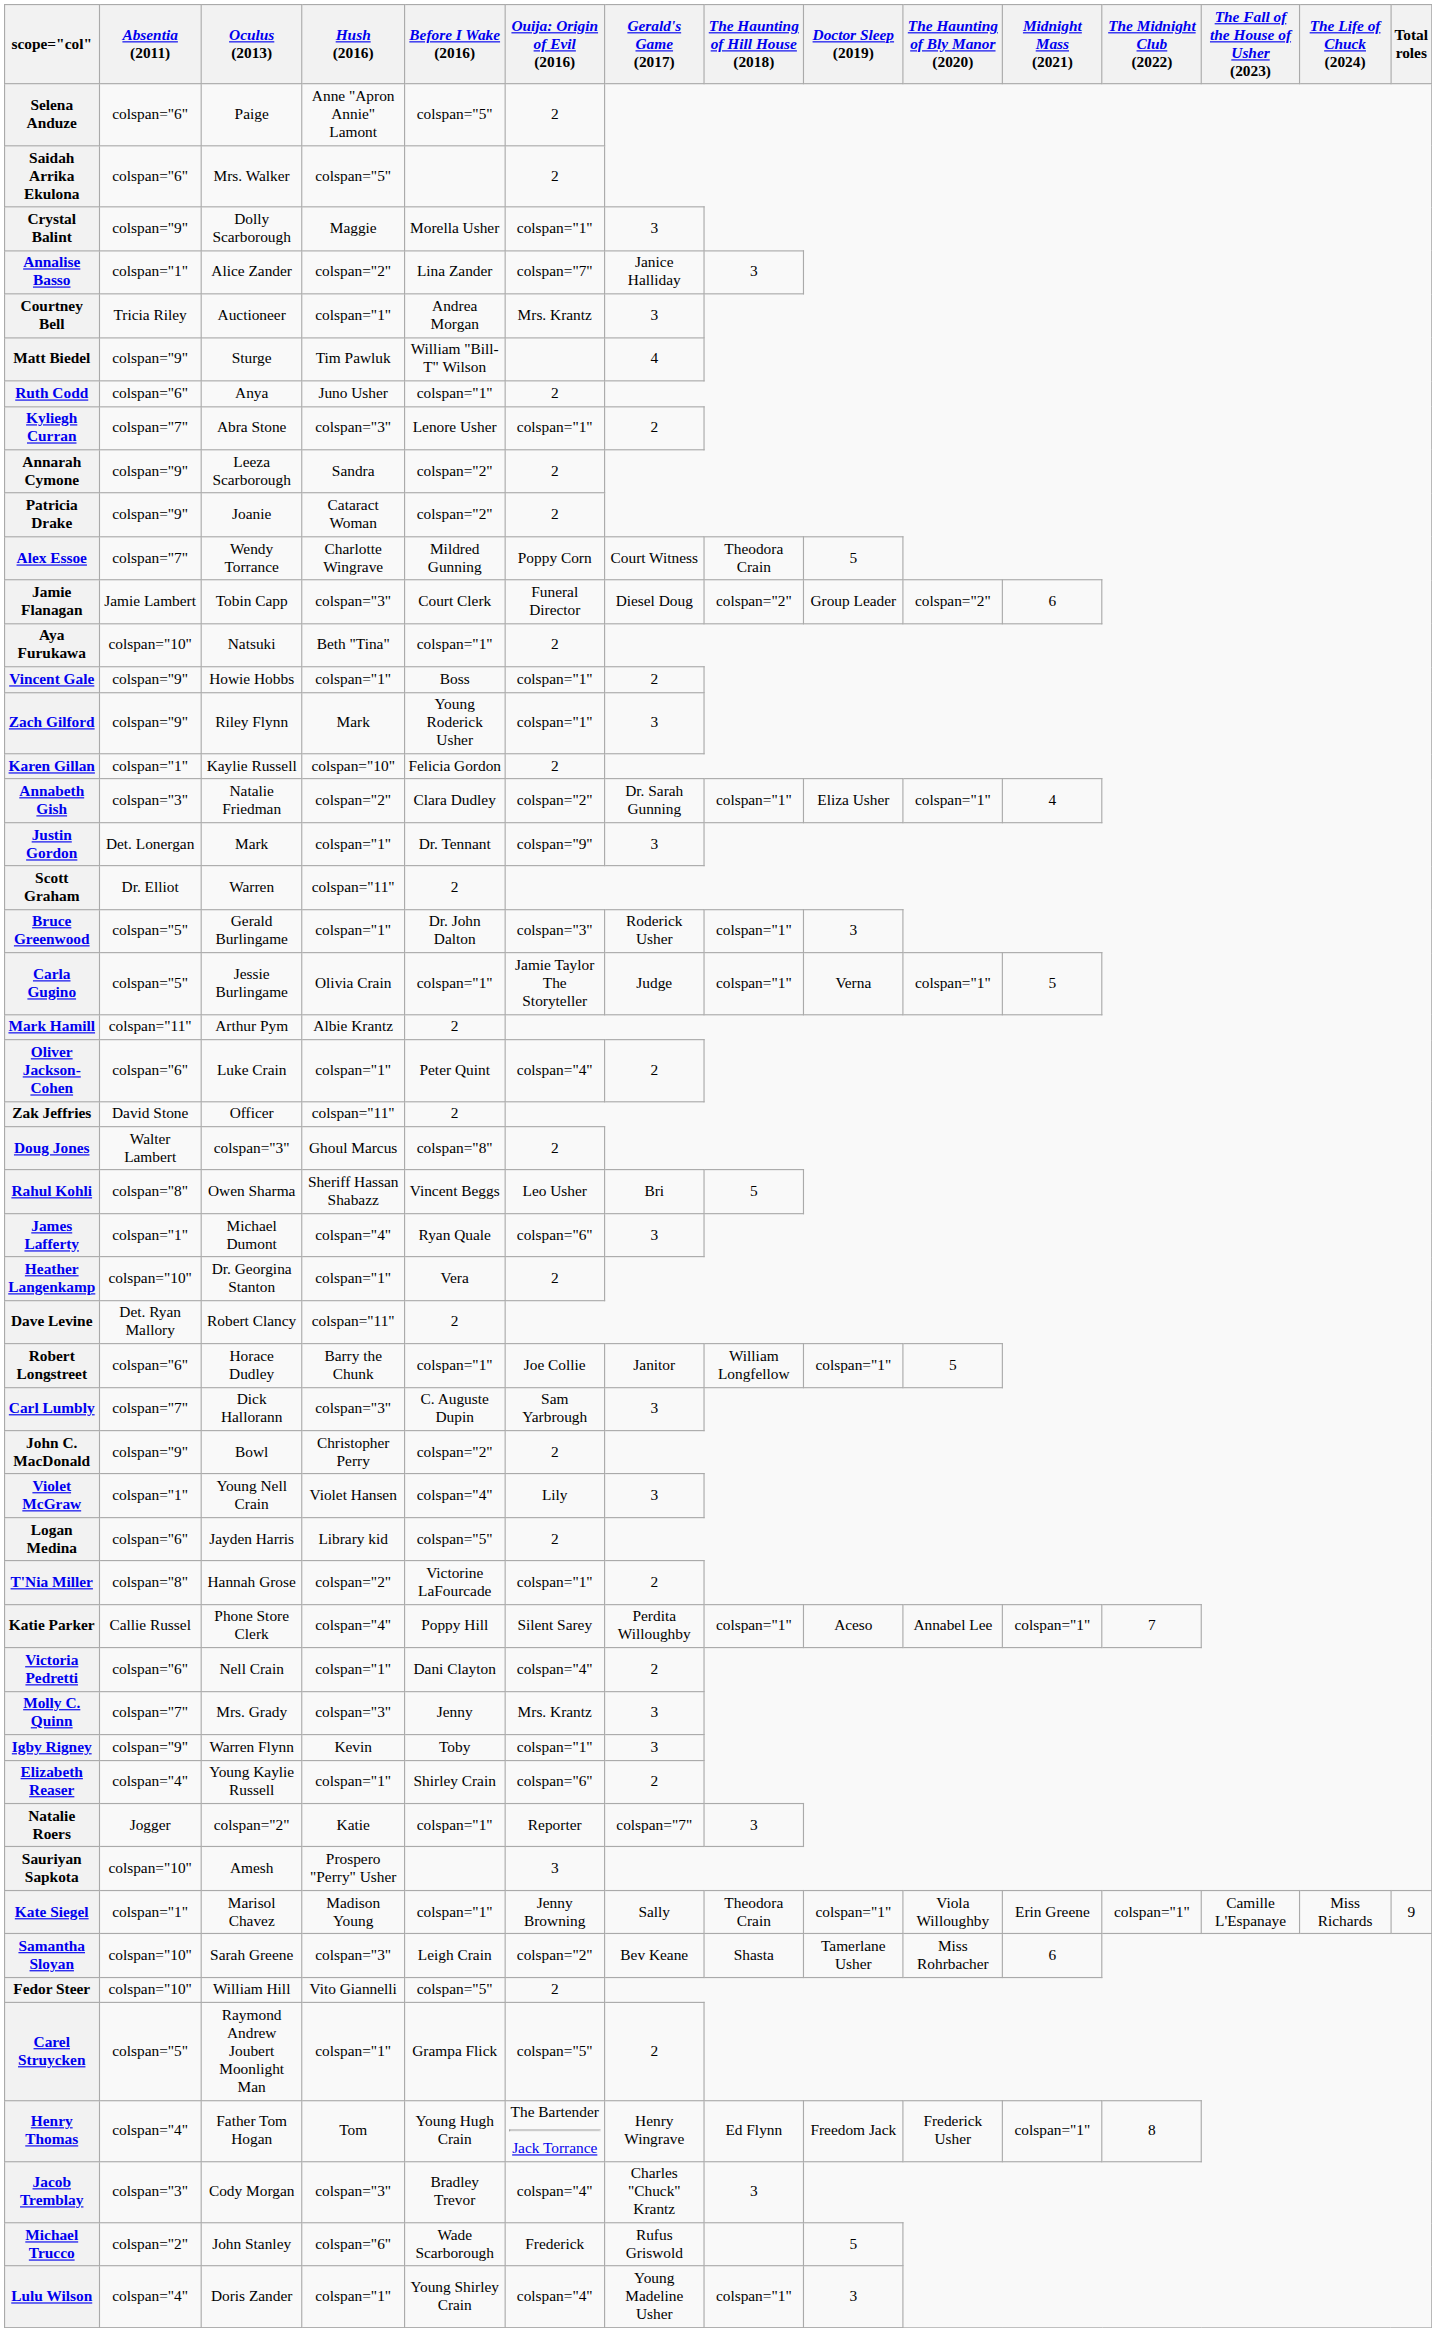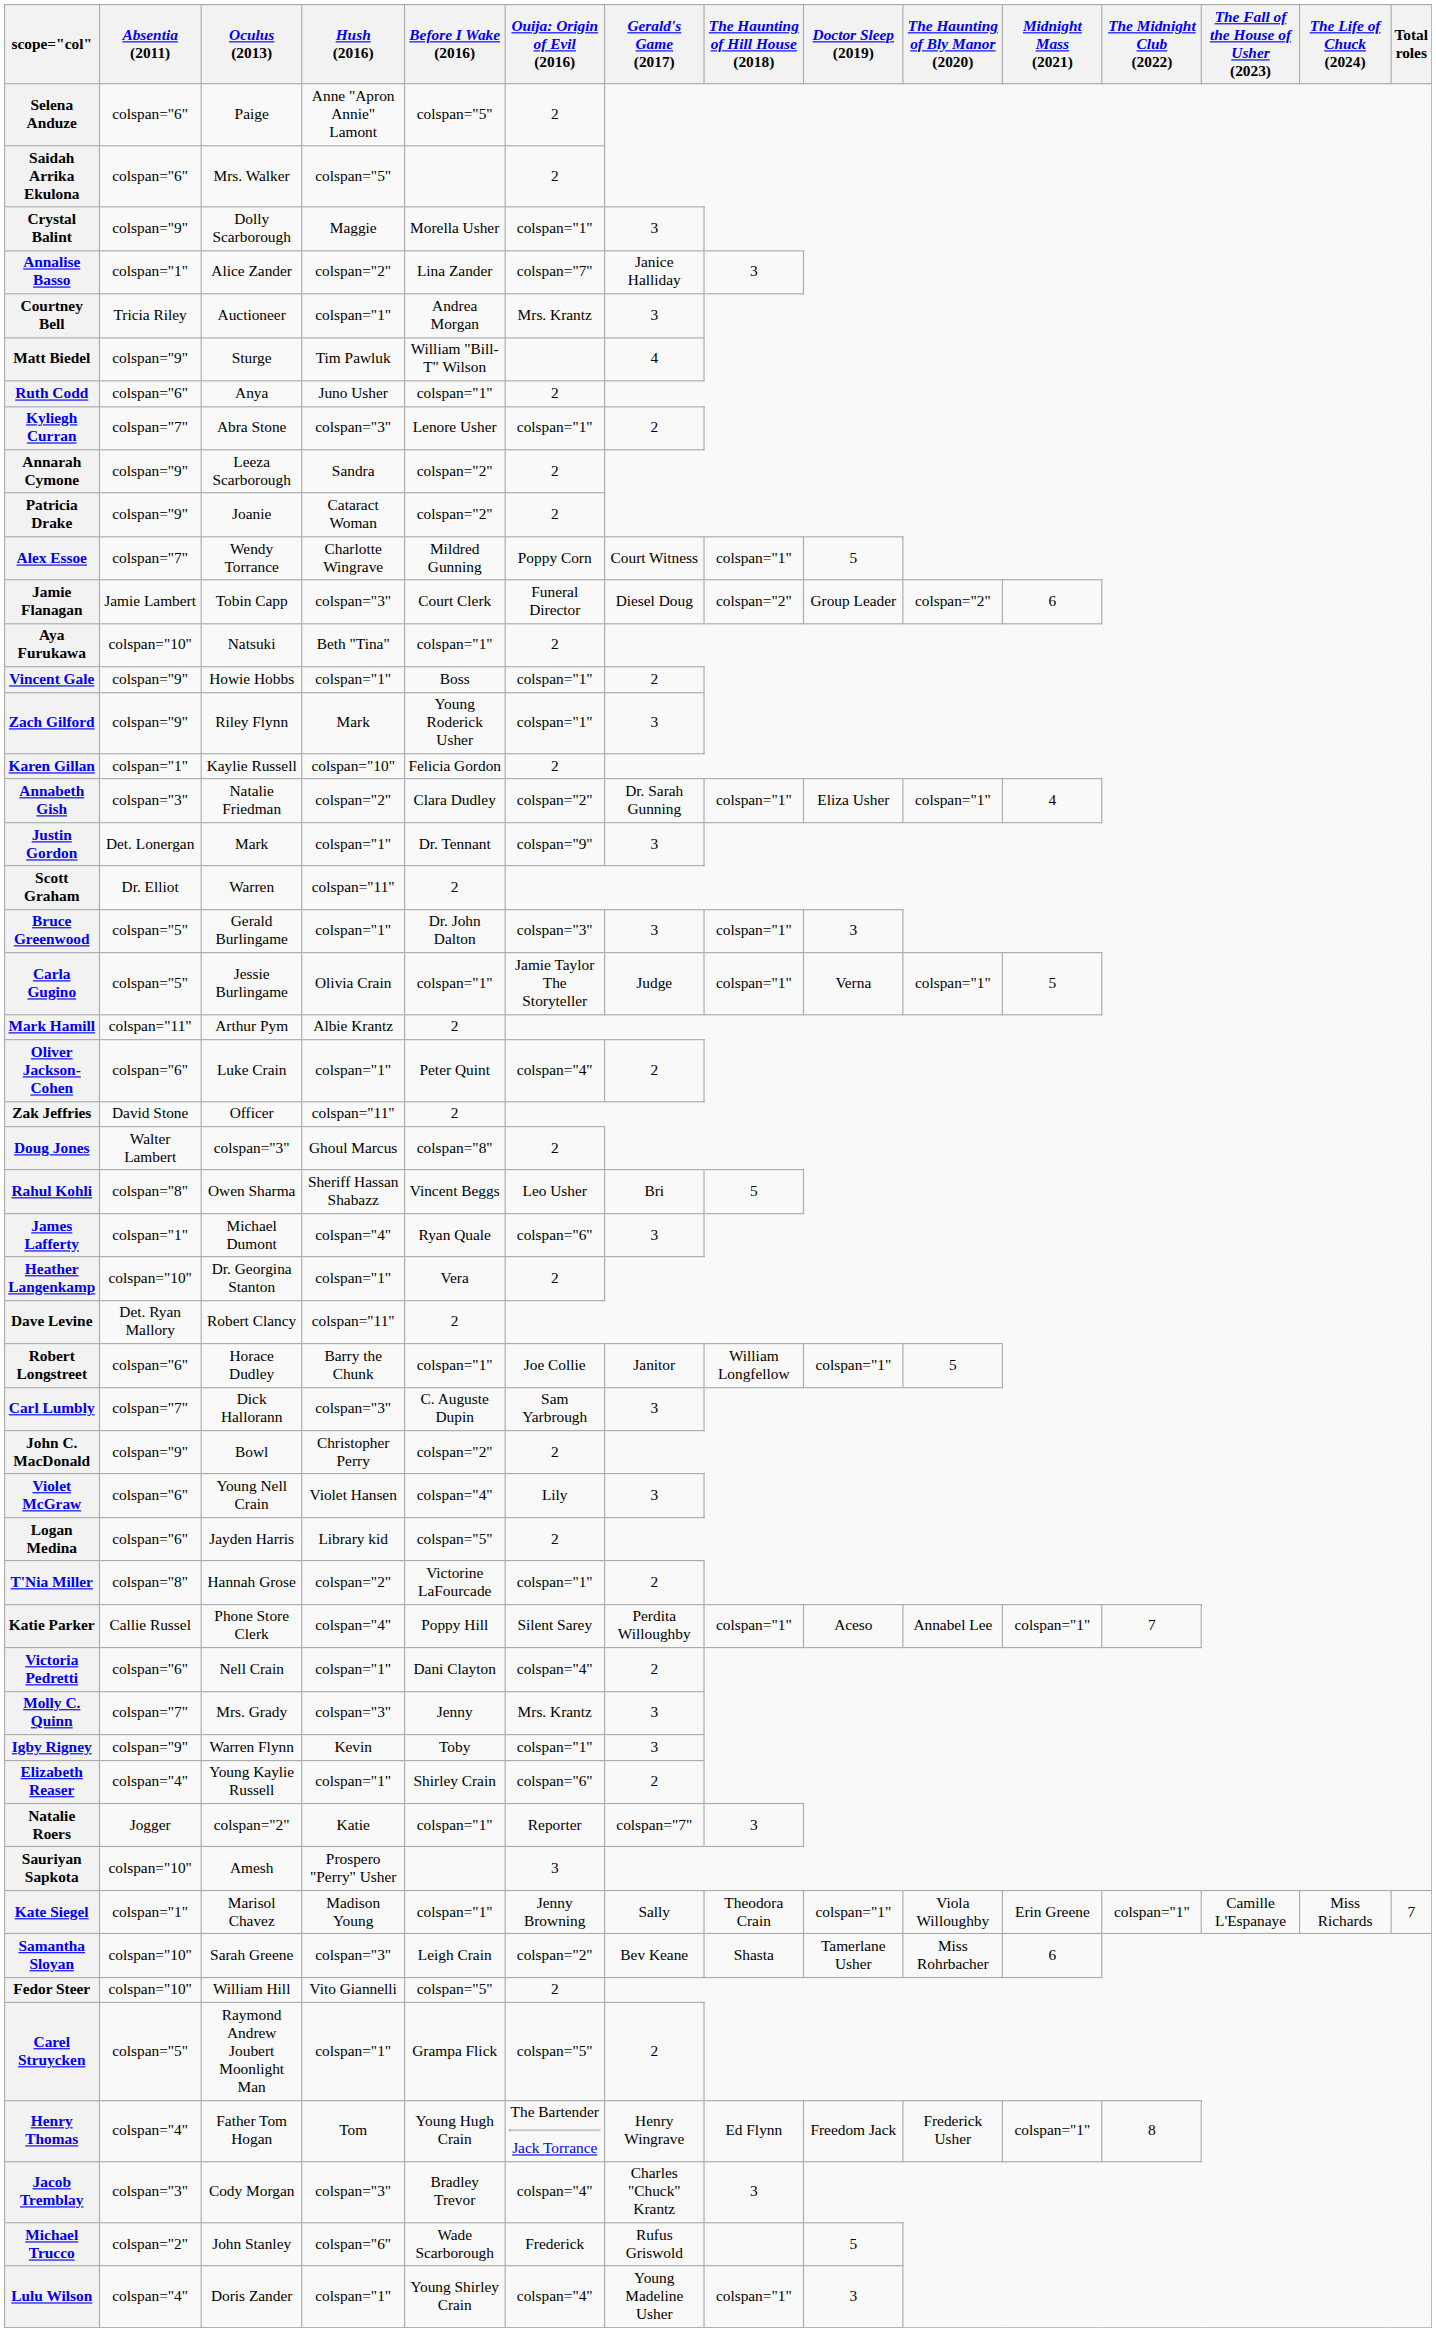(754, 557) Theodora Crain -> (754, 557) colspan="1"
(654, 930) Roderick Usher -> (654, 930) 3
(150, 1495) colspan="1" -> (150, 1495) colspan="6"
(1411, 1911) 9 -> (1411, 1911) 7
